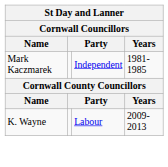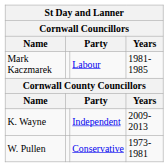(98, 64) Independent -> (86, 64) Labour
(88, 122) Labour -> (96, 122) Independent
+ row: (27, 148)
